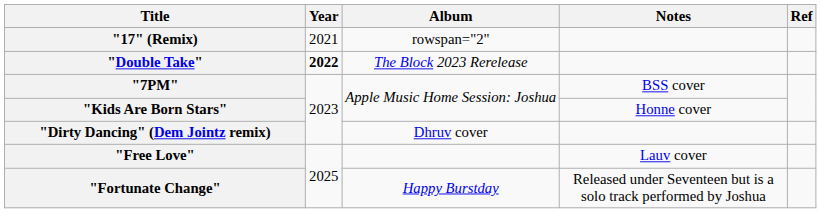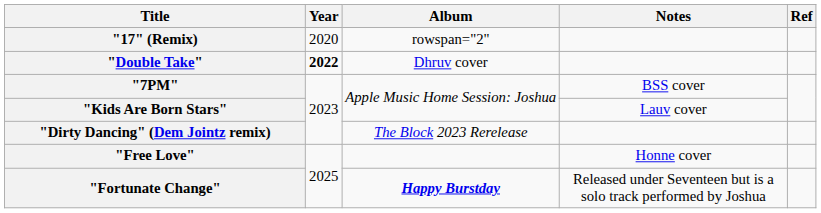(324, 39) 2021 -> (324, 39) 2020
(451, 62) The Block 2023 Rerelease -> (451, 62) Dhruv cover
(673, 109) Honne cover -> (673, 109) Lauv cover
(451, 132) Dhruv cover -> (451, 132) The Block 2023 Rerelease
(673, 156) Lauv cover -> (673, 156) Honne cover
(451, 187) normal -> (451, 187) bold
